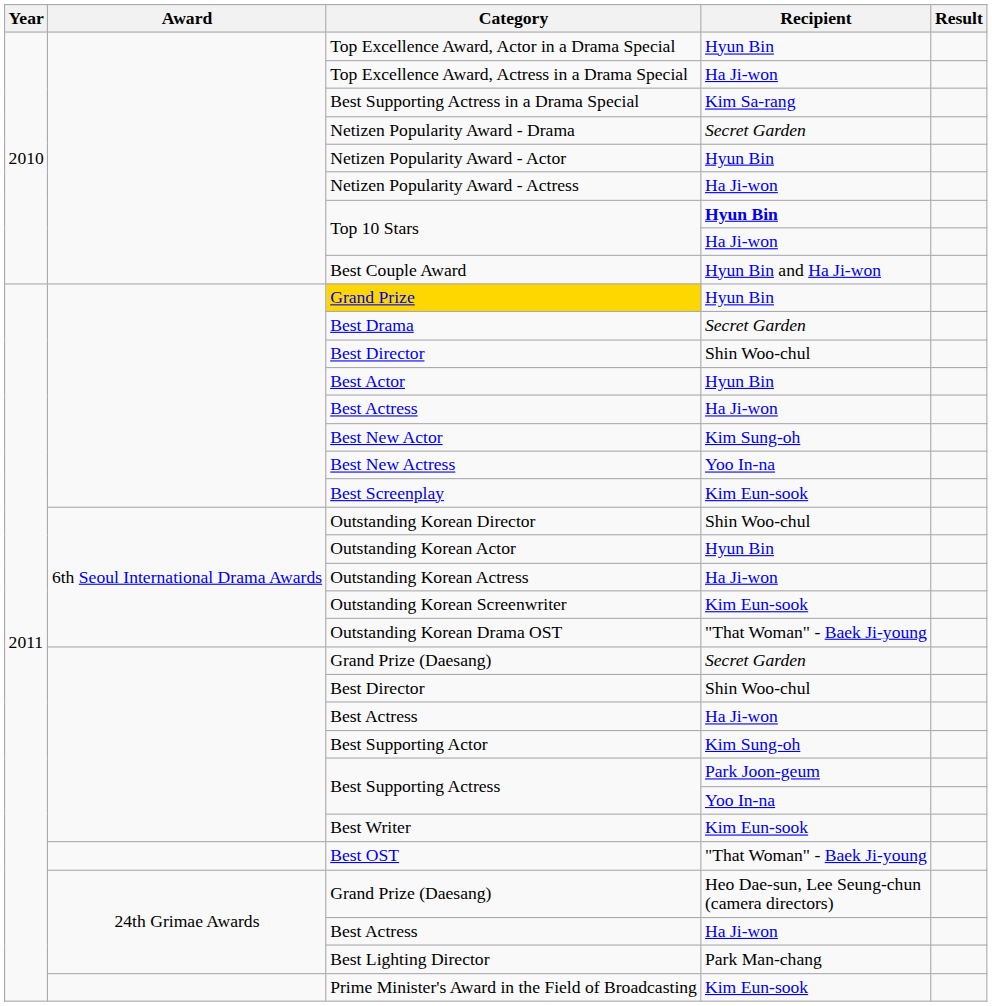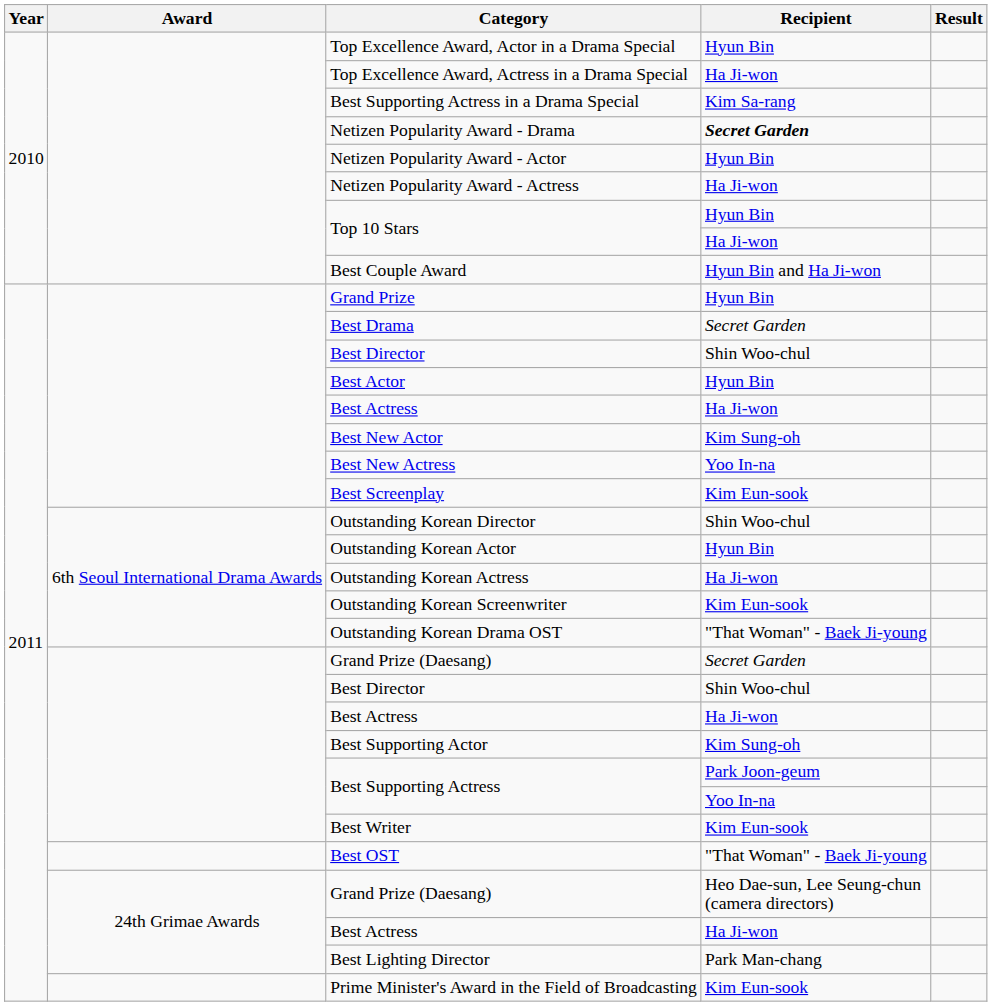(755, 130) normal -> (757, 130) bold
(741, 213) bold -> (739, 213) normal
(372, 297) gold background -> (372, 297) no background
